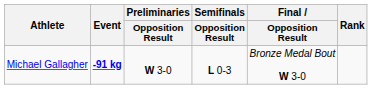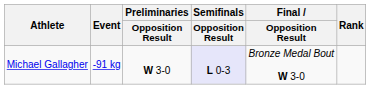(107, 65) bold -> (107, 65) normal
(220, 71) no background -> (219, 71) lavender background
